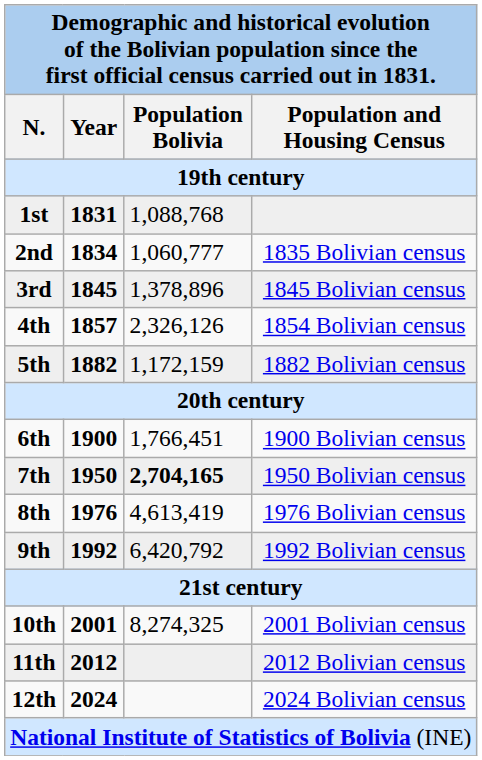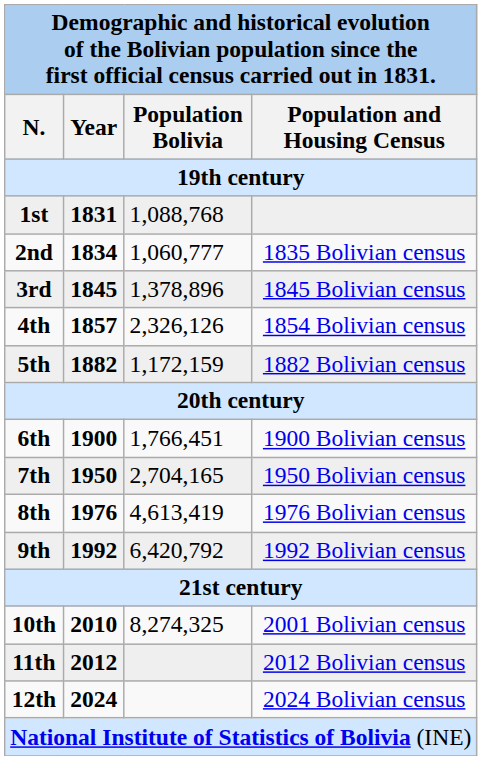(177, 475) bold -> (177, 475) normal
(94, 624) 2001 -> (94, 624) 2010
